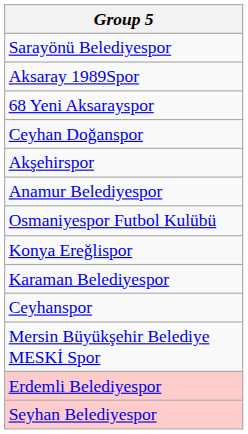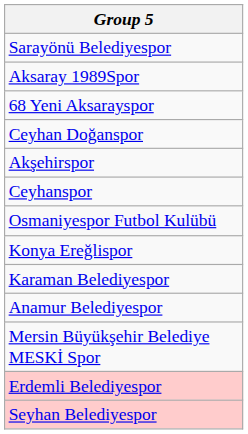(86, 192) Anamur Belediyespor -> (50, 192) Ceyhanspor
(50, 307) Ceyhanspor -> (86, 307) Anamur Belediyespor
